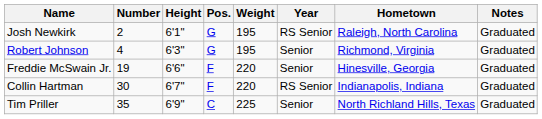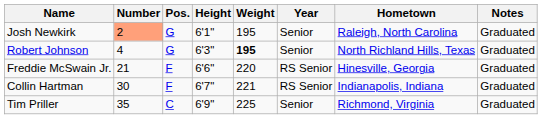columns swapped: (219, 13) <-> (183, 13)
(120, 31) no background -> (120, 31) lightsalmon background
(306, 31) RS Senior -> (296, 31) Senior
(246, 50) normal -> (246, 50) bold
(386, 50) Richmond, Virginia -> (406, 50) North Richland Hills, Texas
(123, 68) 19 -> (123, 68) 21
(296, 68) Senior -> (306, 68) RS Senior
(246, 86) 220 -> (246, 86) 221
(406, 104) North Richland Hills, Texas -> (386, 104) Richmond, Virginia
